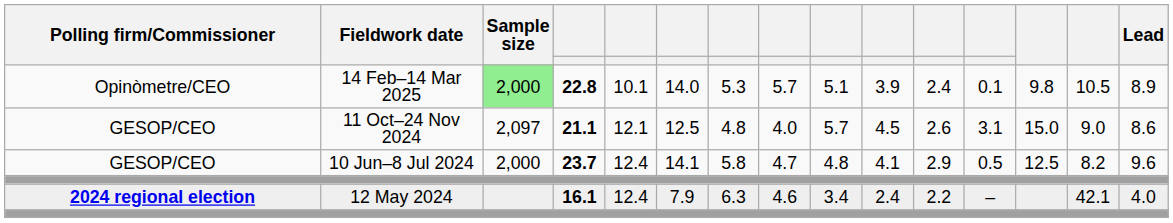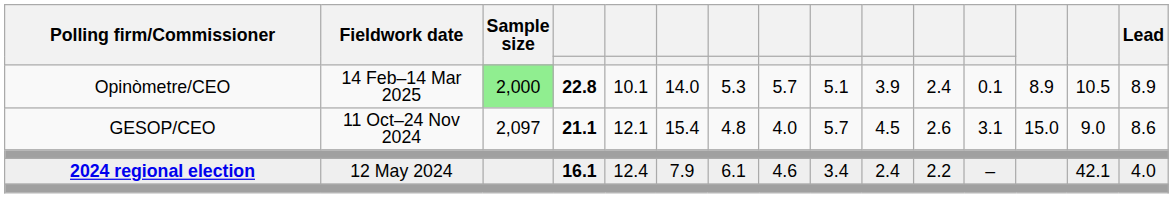(1042, 86) 9.8 -> (1042, 86) 8.9
(682, 129) 12.5 -> (682, 129) 15.4
- row: (401, 163)
(733, 197) 6.3 -> (733, 172) 6.1
